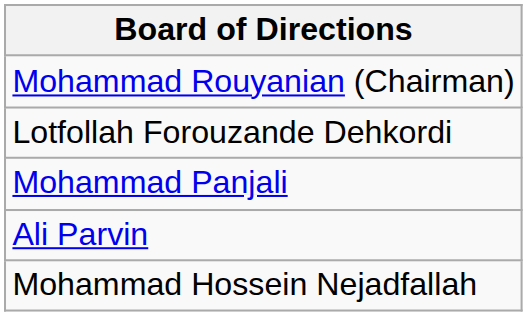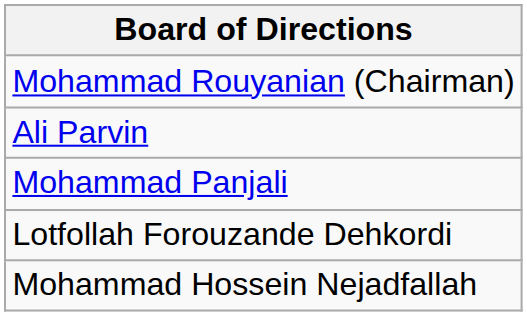(232, 132) Lotfollah Forouzande Dehkordi -> (80, 132) Ali Parvin
(80, 234) Ali Parvin -> (232, 234) Lotfollah Forouzande Dehkordi
